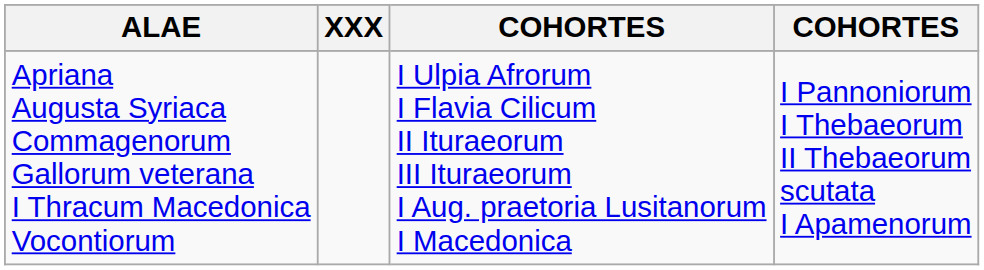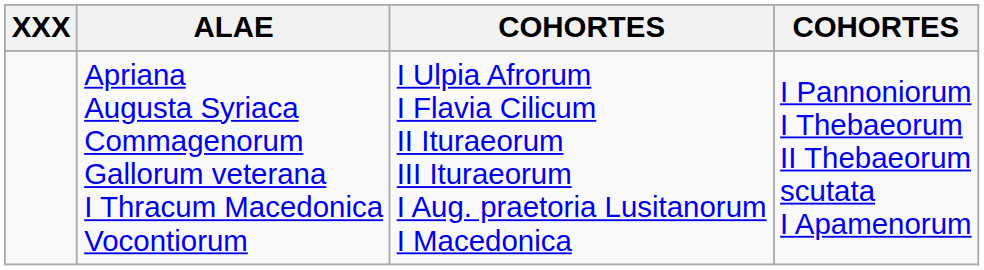columns swapped: (161, 27) <-> (354, 27)
